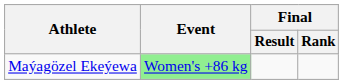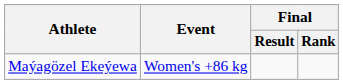(196, 67) lightgreen background -> (196, 67) no background
